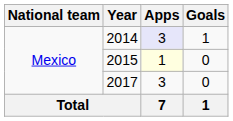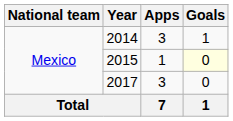(162, 37) lavender background -> (162, 37) no background
(162, 60) lightyellow background -> (162, 60) no background
(206, 60) no background -> (206, 60) lightyellow background
